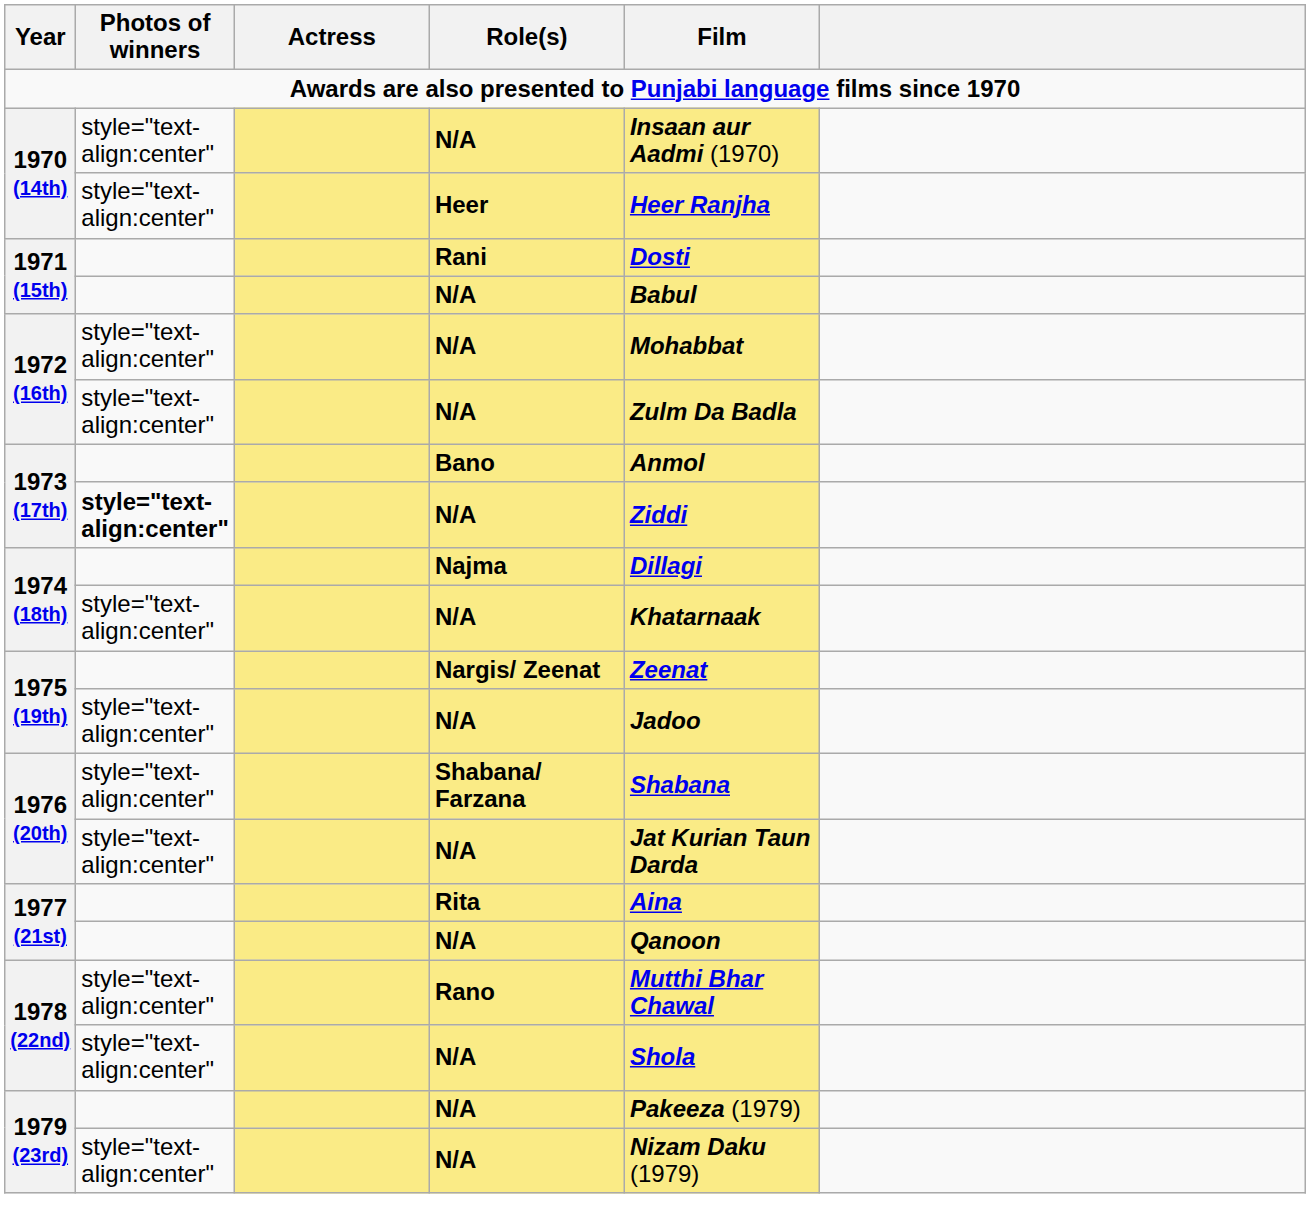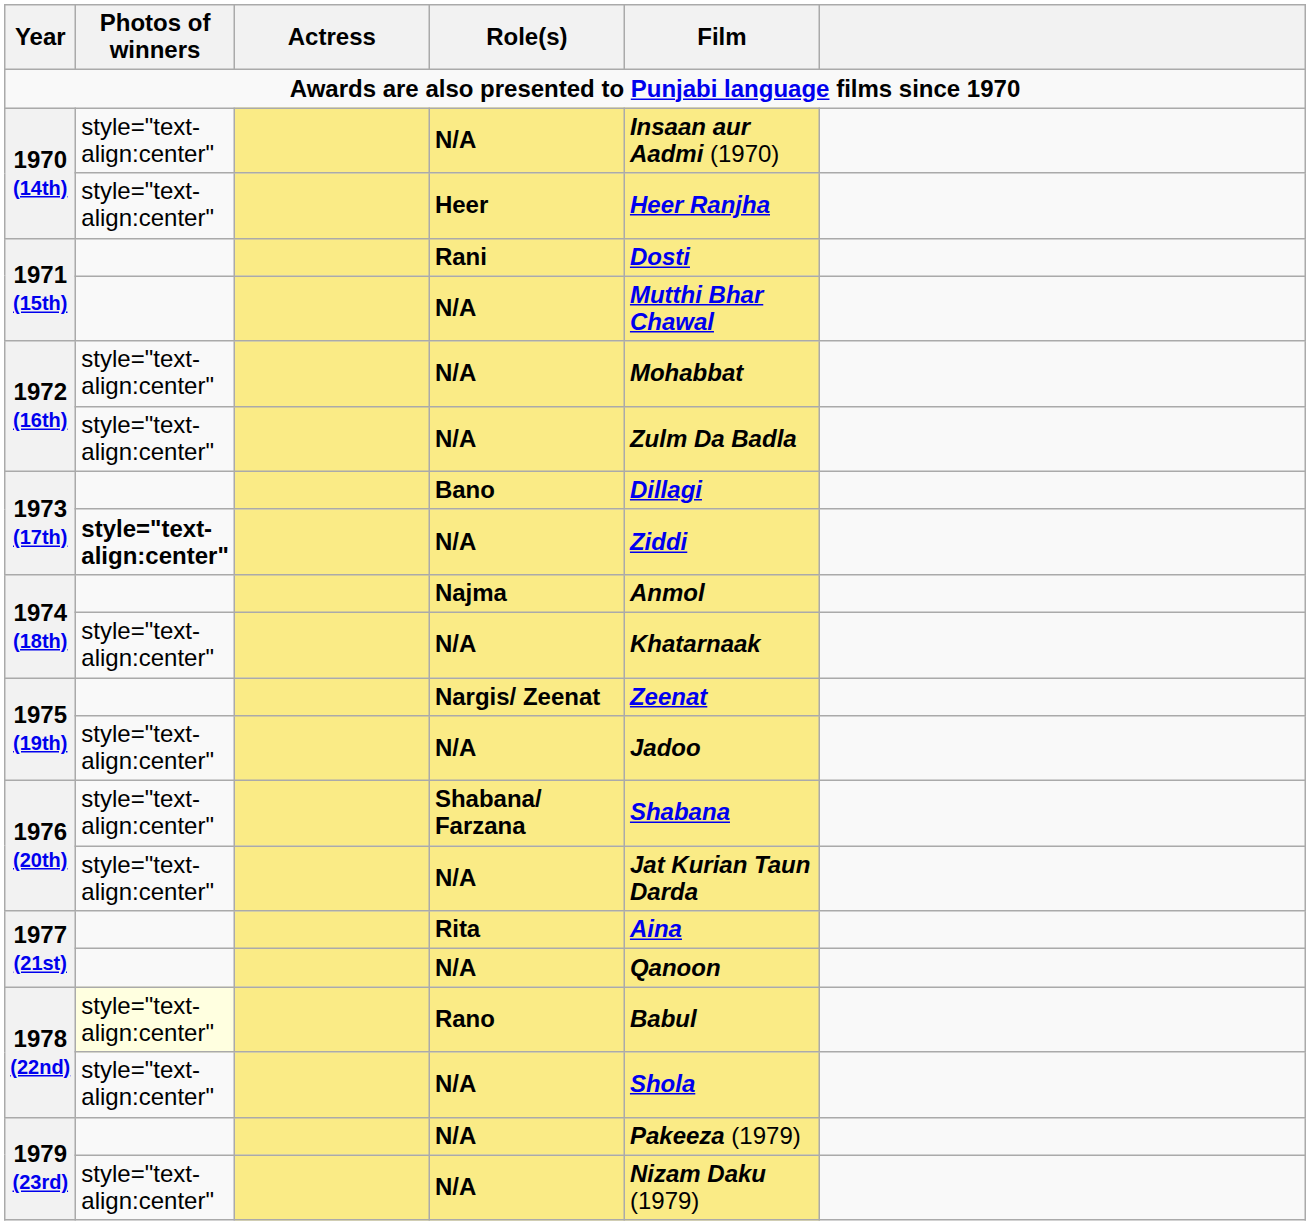(663, 294) Babul -> (697, 308) Mutthi Bhar Chawal
(667, 463) Anmol -> (666, 490) Dillagi
(666, 566) Dillagi -> (667, 593) Anmol
(148, 992) no background -> (148, 1019) lightyellow background
(697, 992) Mutthi Bhar Chawal -> (663, 1019) Babul
